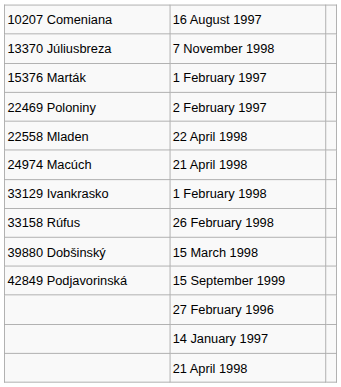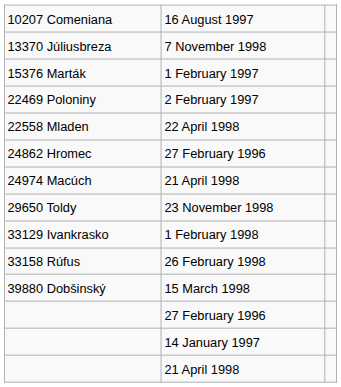+ row: (49, 153)
+ row: (42, 207)
- row: (67, 281)
